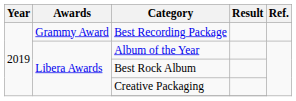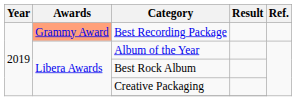(72, 31) no background -> (72, 31) lightsalmon background
